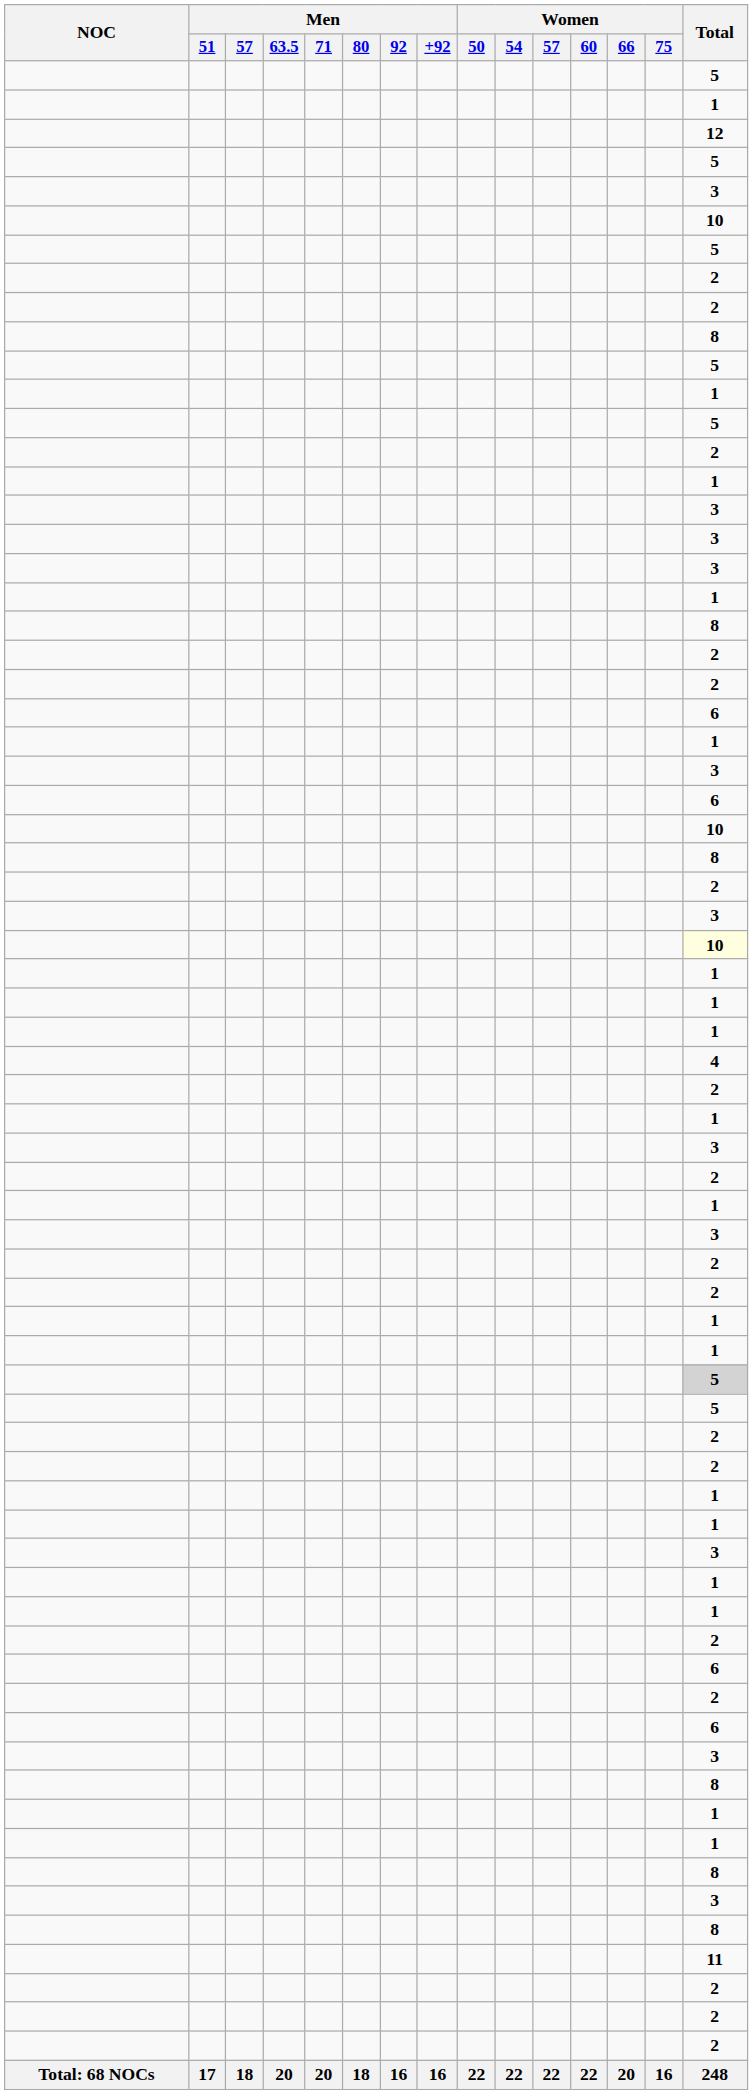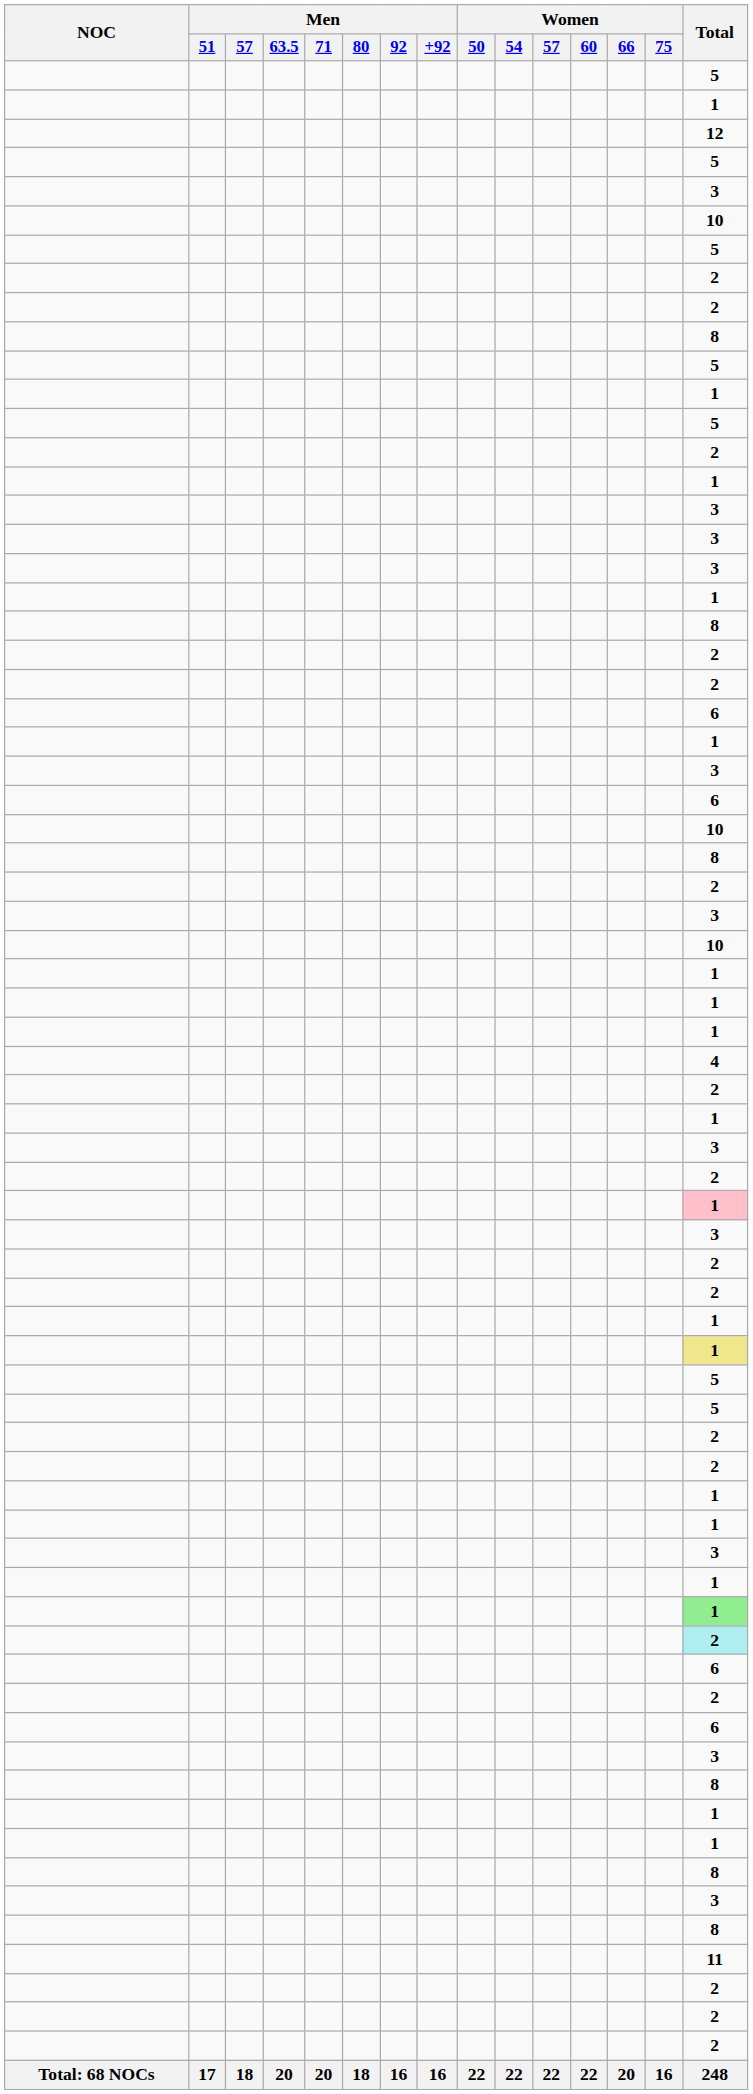(715, 945) lightyellow background -> (715, 945) no background
(715, 1205) no background -> (715, 1205) pink background
(715, 1350) no background -> (715, 1350) khaki background
(715, 1379) lightgrey background -> (715, 1379) no background
(715, 1611) no background -> (715, 1611) lightgreen background
(715, 1640) no background -> (715, 1640) paleturquoise background
